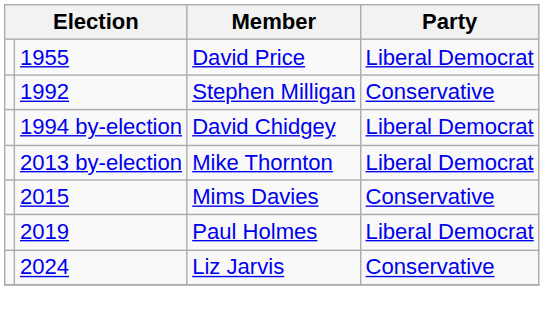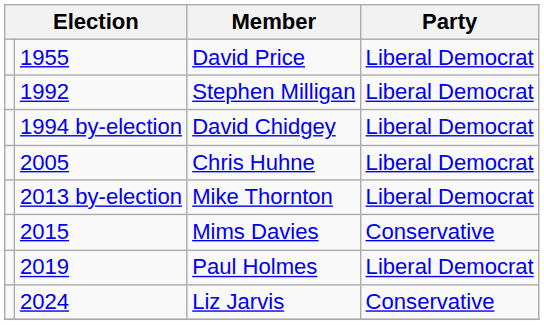(430, 92) Conservative -> (450, 92) Liberal Democrat
+ row: (254, 162)
